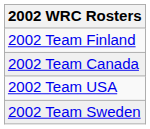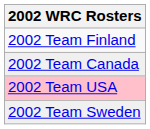(63, 87) no background -> (63, 87) pink background
